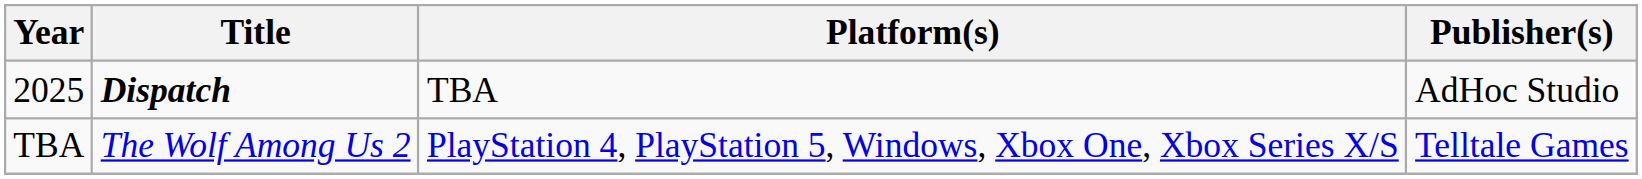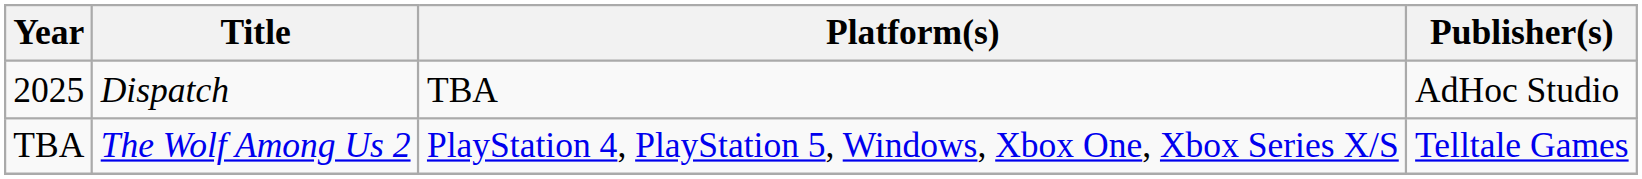(166, 88) bold -> (165, 88) normal
